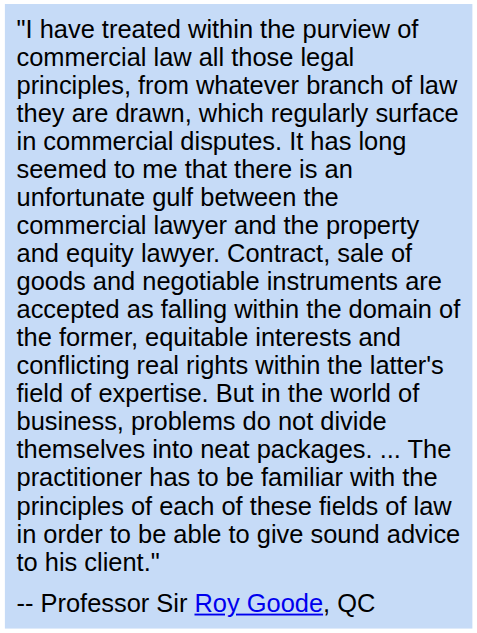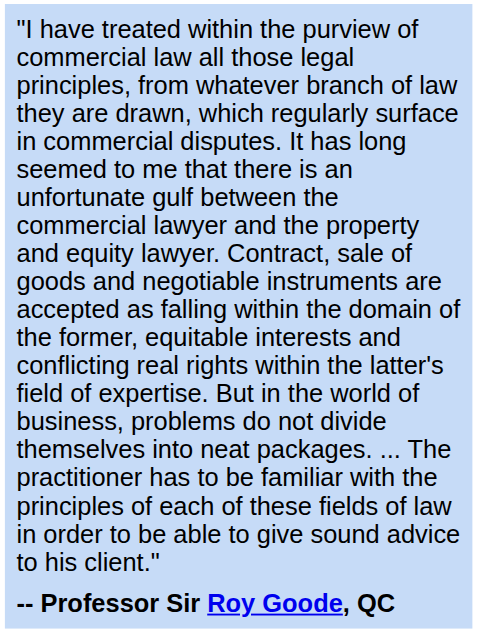(196, 603) normal -> (206, 603) bold
